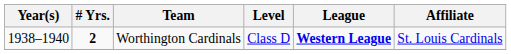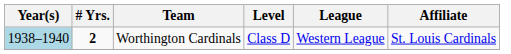(38, 38) no background -> (38, 38) lightblue background
(344, 38) bold -> (341, 38) normal
